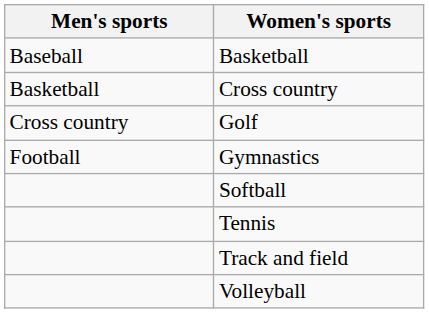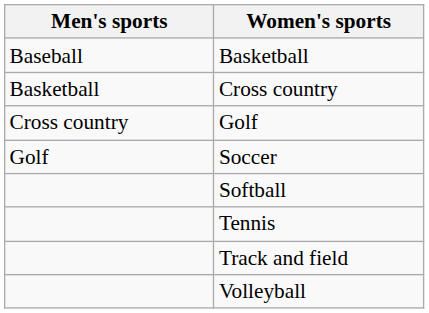- row: (269, 156)
+ row: (248, 156)
